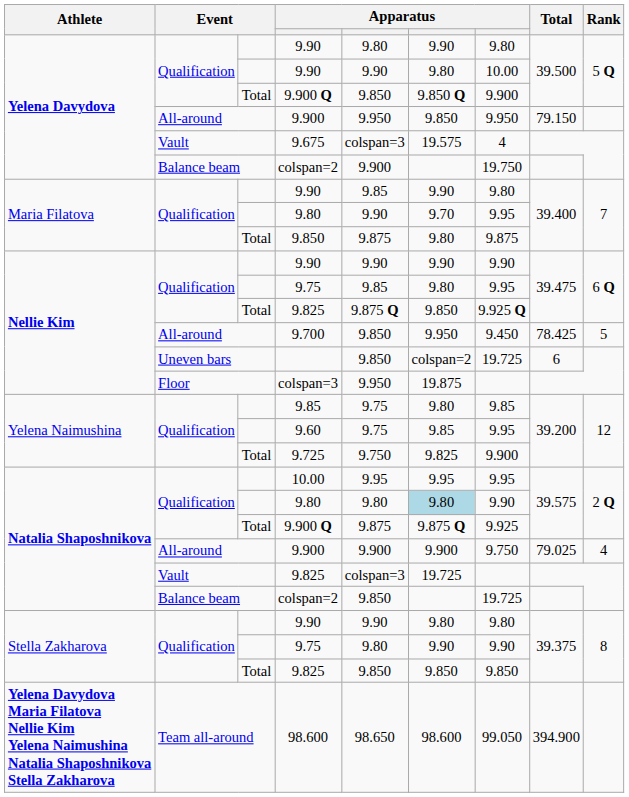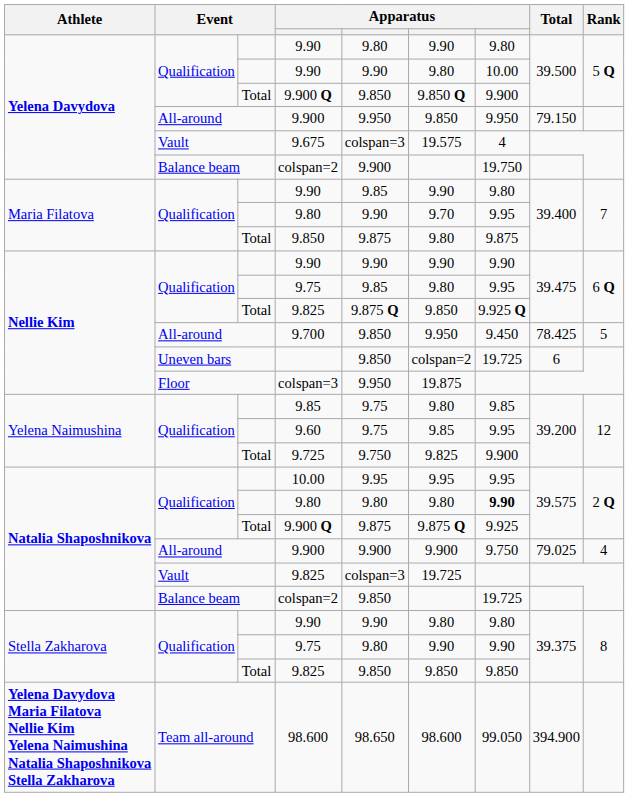(441, 503) lightblue background -> (441, 503) no background
(502, 503) normal -> (502, 503) bold
